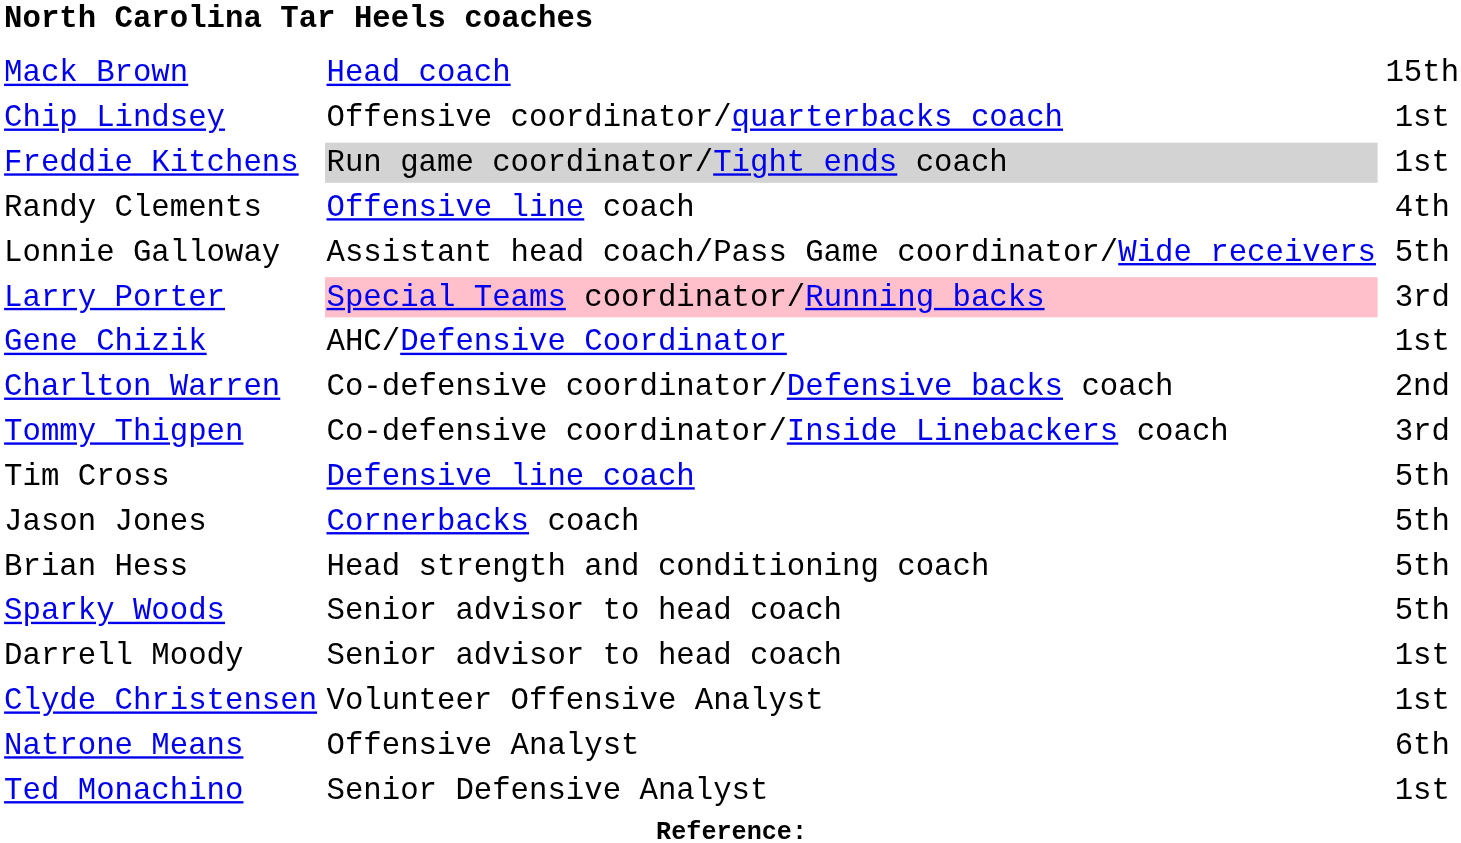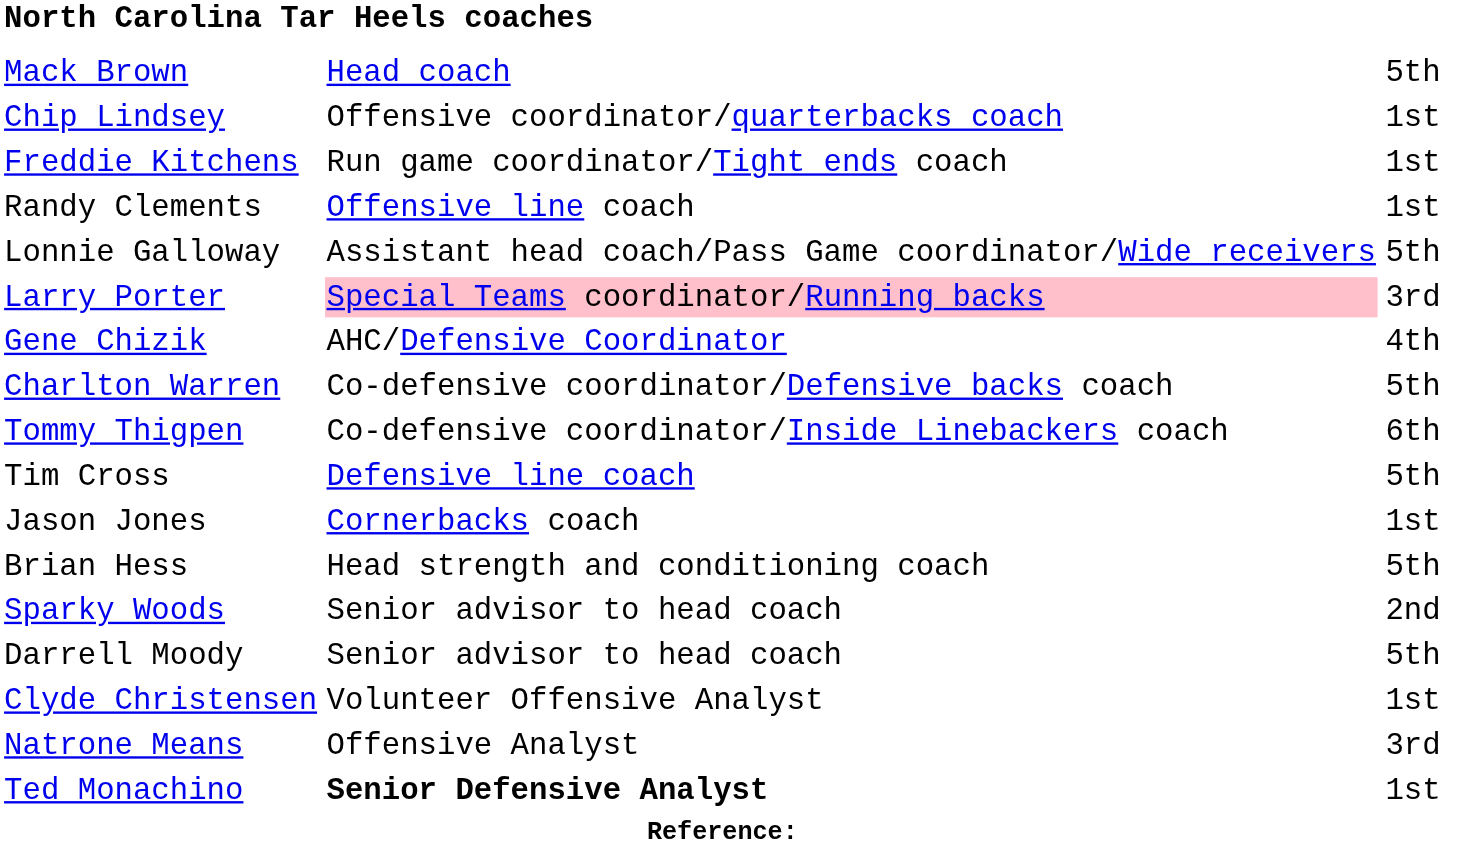(1422, 73) 15th -> (1413, 73) 5th
(667, 163) lightgrey background -> (667, 163) no background
(1422, 208) 4th -> (1413, 208) 1st
(1422, 342) 1st -> (1413, 342) 4th
(1422, 387) 2nd -> (1413, 387) 5th
(1422, 432) 3rd -> (1413, 432) 6th
(1422, 521) 5th -> (1413, 521) 1st
(1422, 611) 5th -> (1413, 611) 2nd
(1422, 656) 1st -> (1413, 656) 5th
(1422, 746) 6th -> (1413, 746) 3rd
(547, 790) normal -> (547, 790) bold
